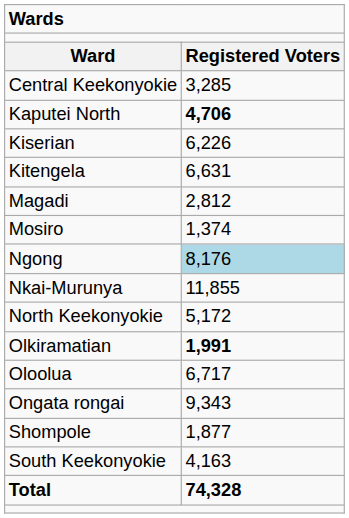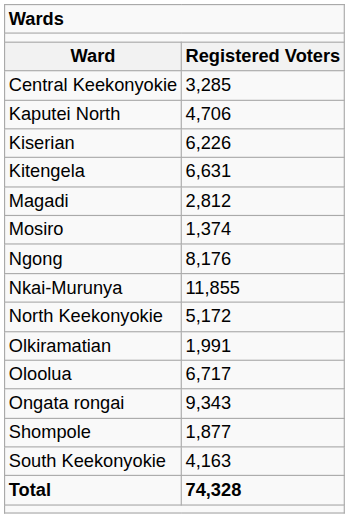(208, 114) bold -> (208, 114) normal
(208, 258) lightblue background -> (208, 258) no background
(208, 345) bold -> (208, 345) normal
